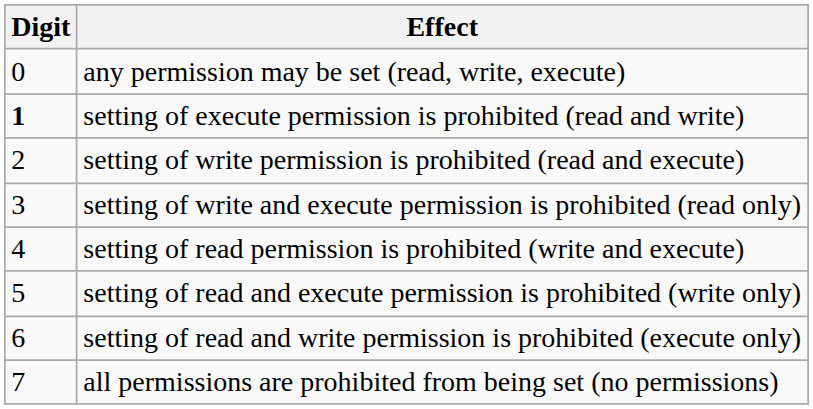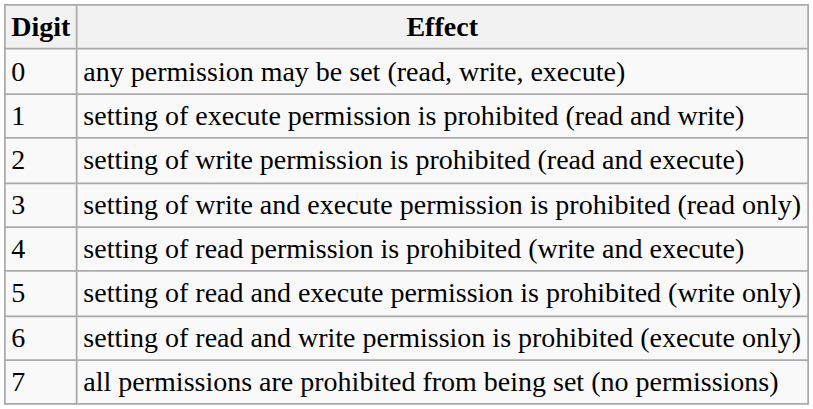(18, 115) bold -> (18, 115) normal
